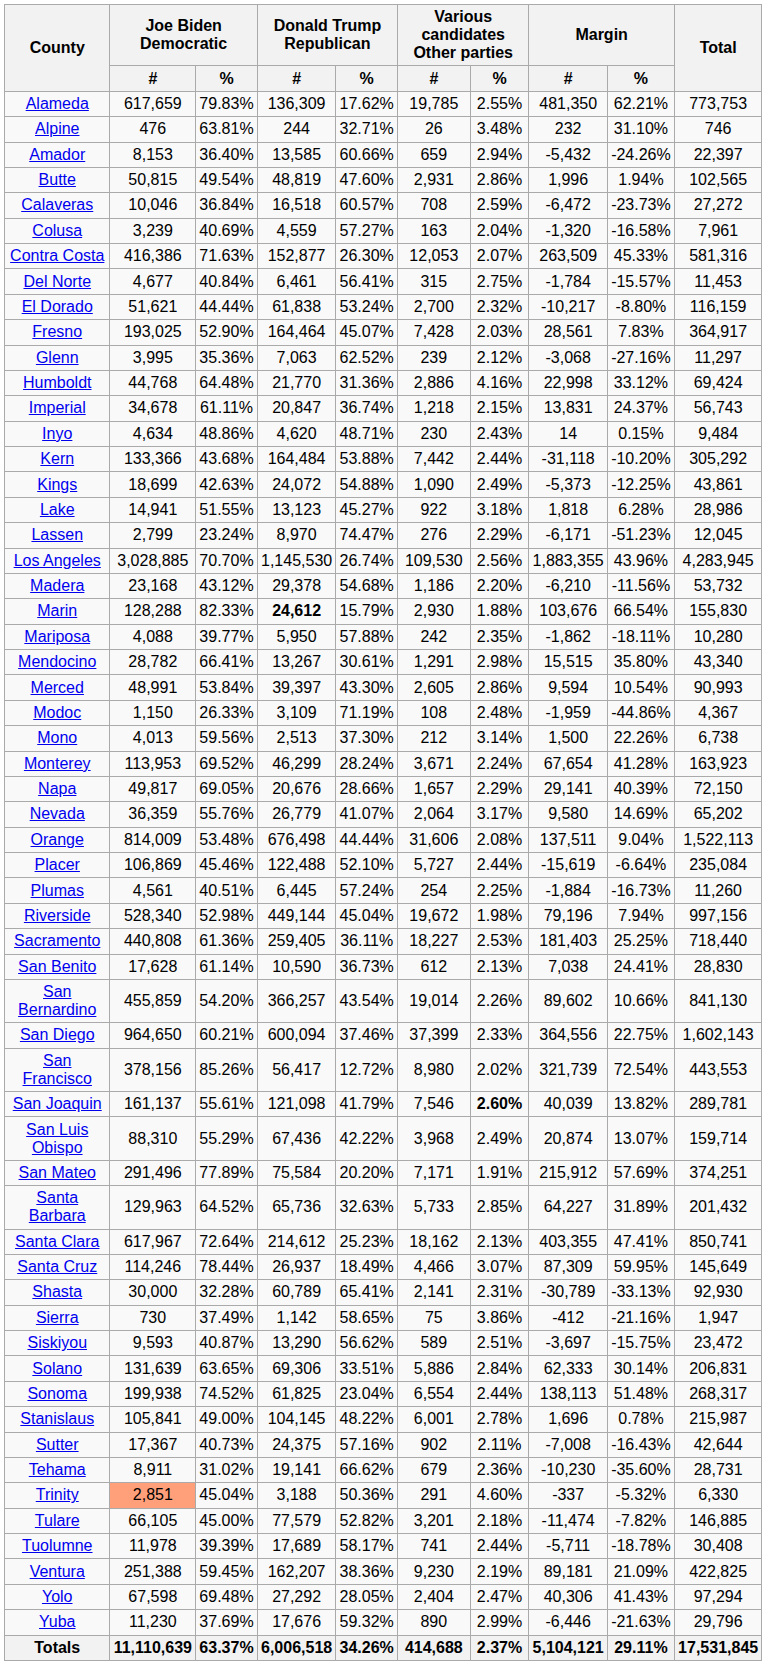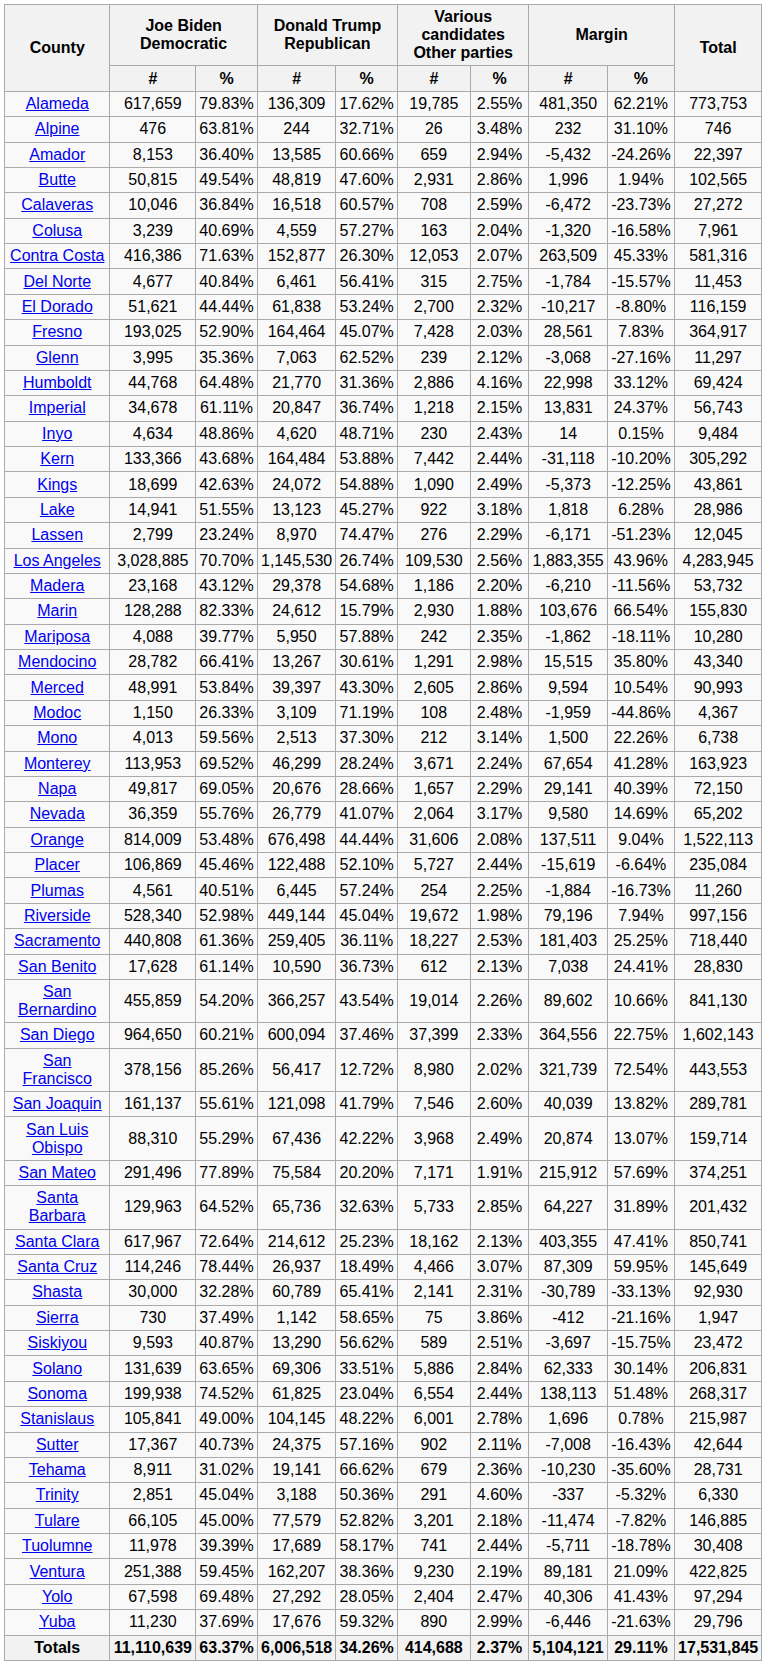(297, 611) bold -> (297, 611) normal
(500, 1104) bold -> (500, 1104) normal
(153, 1495) lightsalmon background -> (153, 1495) no background
